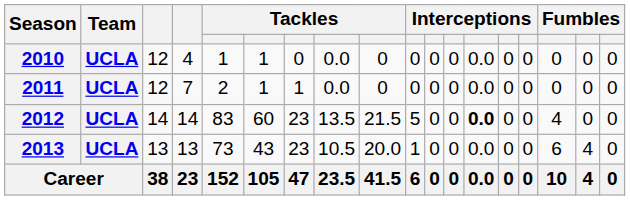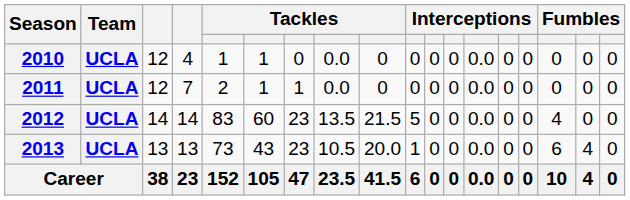(481, 118) bold -> (481, 118) normal
